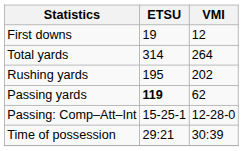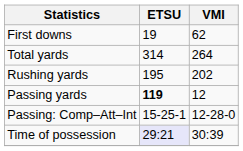(199, 35) 12 -> (199, 35) 62
(199, 95) 62 -> (199, 95) 12
(158, 135) no background -> (158, 135) lavender background
